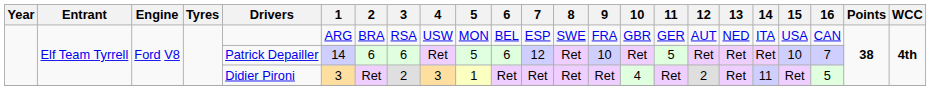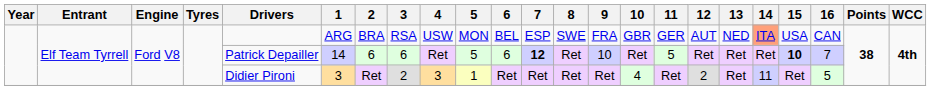(766, 35) no background -> (766, 35) lightsalmon background
(538, 55) normal -> (538, 55) bold
(795, 55) normal -> (795, 55) bold
